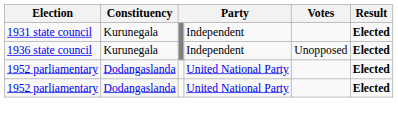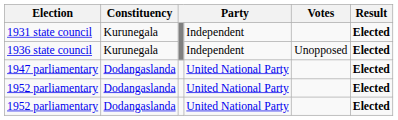+ row: (53, 69)
